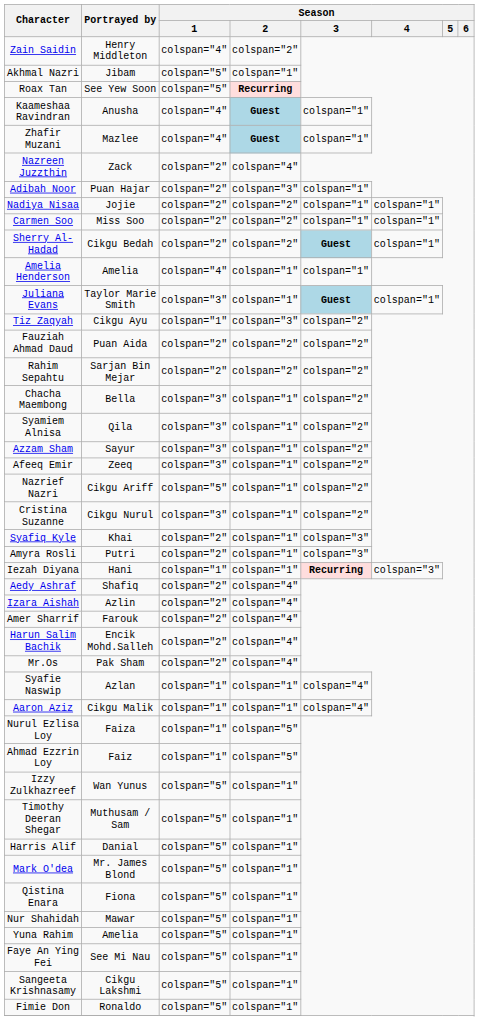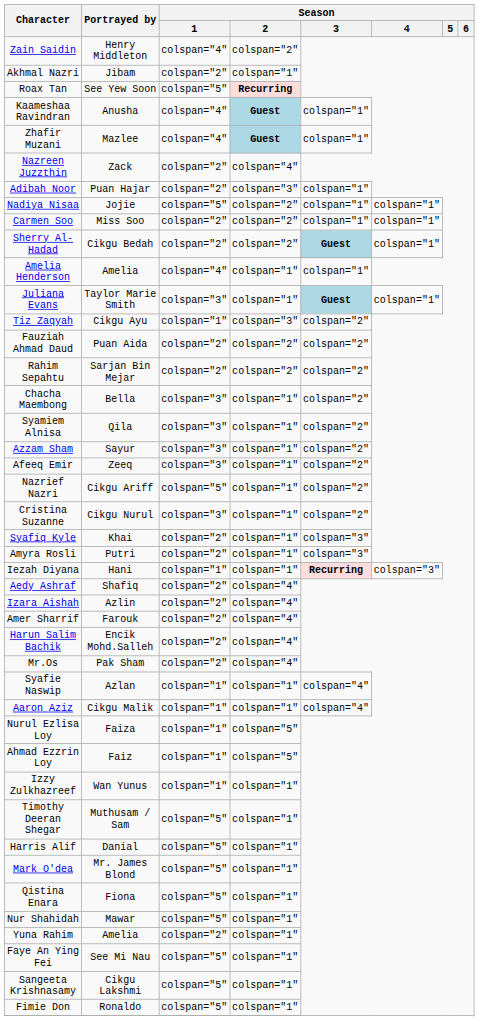(194, 73) colspan="5" -> (194, 73) colspan="2"
(194, 206) colspan="2" -> (194, 206) colspan="5"
(194, 786) colspan="5" -> (194, 786) colspan="1"
(194, 936) colspan="5" -> (194, 936) colspan="2"
